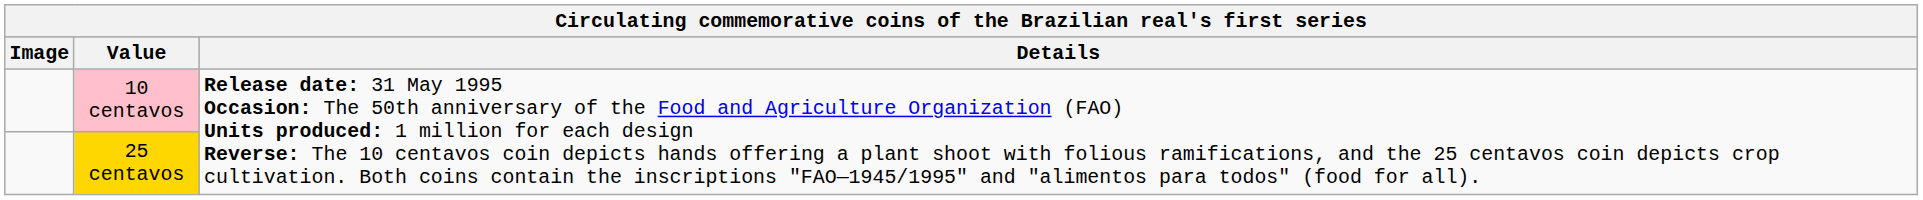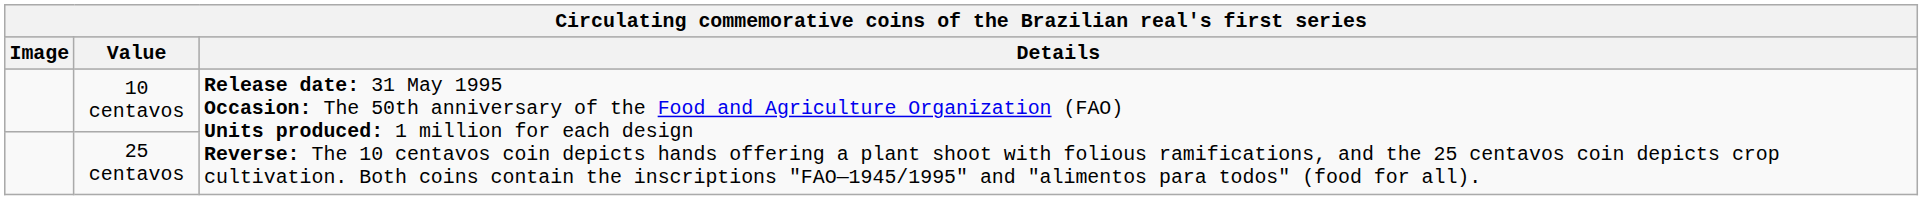(137, 101) pink background -> (137, 101) no background
(137, 163) gold background -> (137, 163) no background
